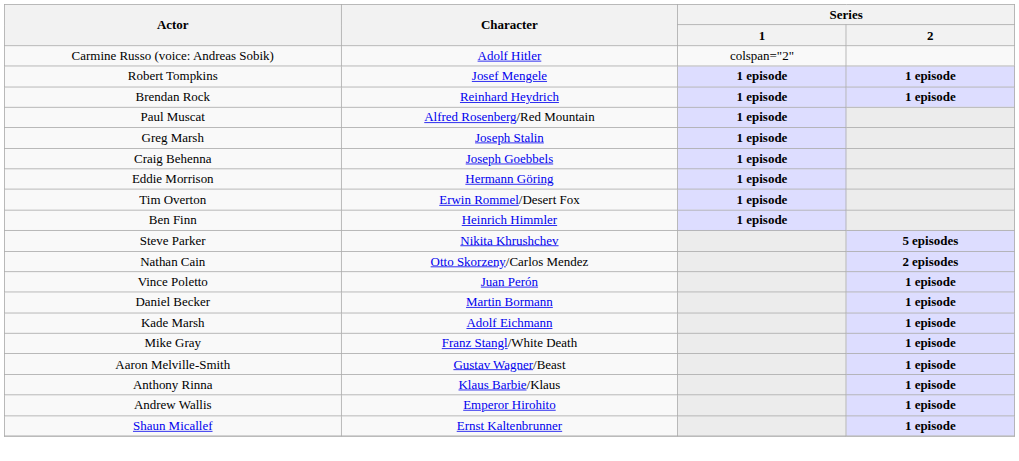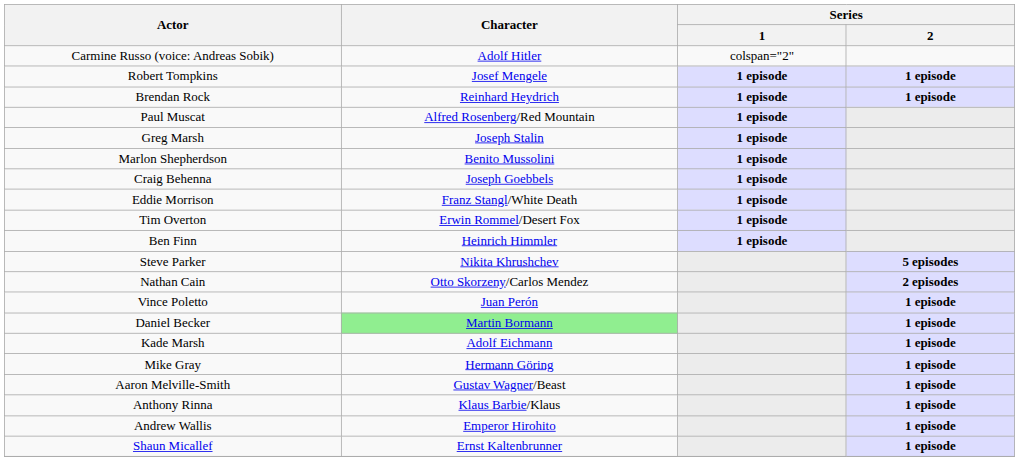+ row: (173, 158)
(509, 179) Hermann Göring -> (509, 199) Franz Stangl/White Death
(509, 302) no background -> (509, 323) lightgreen background
(509, 343) Franz Stangl/White Death -> (509, 364) Hermann Göring
